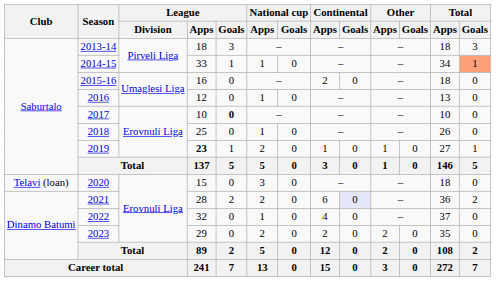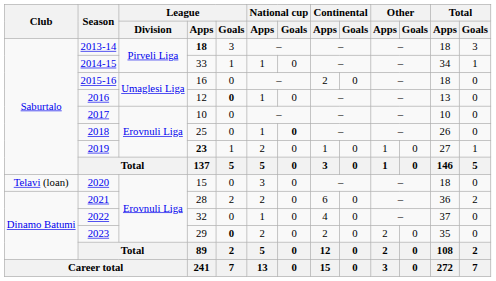(201, 47) normal -> (201, 47) bold
(475, 64) lightsalmon background -> (475, 64) no background
(231, 98) normal -> (231, 98) bold
(231, 115) bold -> (231, 115) normal
(294, 132) normal -> (294, 132) bold
(355, 200) lavender background -> (355, 200) no background
(231, 234) normal -> (231, 234) bold
